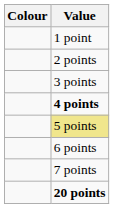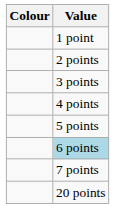(76, 103) bold -> (77, 103) normal
(75, 125) khaki background -> (77, 125) no background
(75, 148) no background -> (77, 148) lightblue background
(80, 192) bold -> (81, 192) normal
